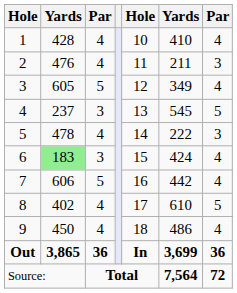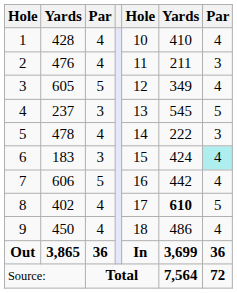(63, 157) lightgreen background -> (63, 157) no background
(218, 157) no background -> (218, 157) paleturquoise background
(181, 205) normal -> (181, 205) bold
